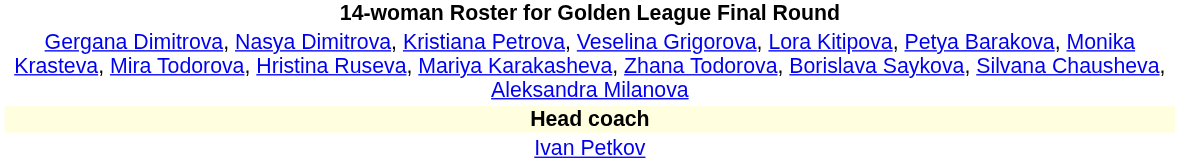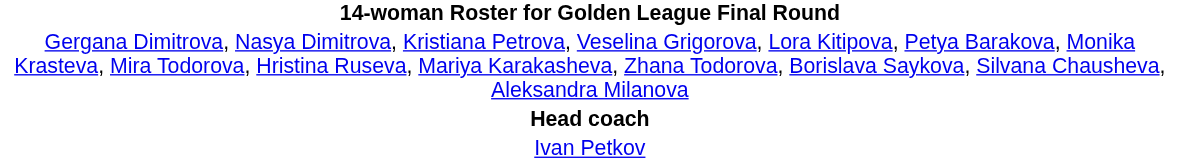(590, 119) lightyellow background -> (590, 119) no background
